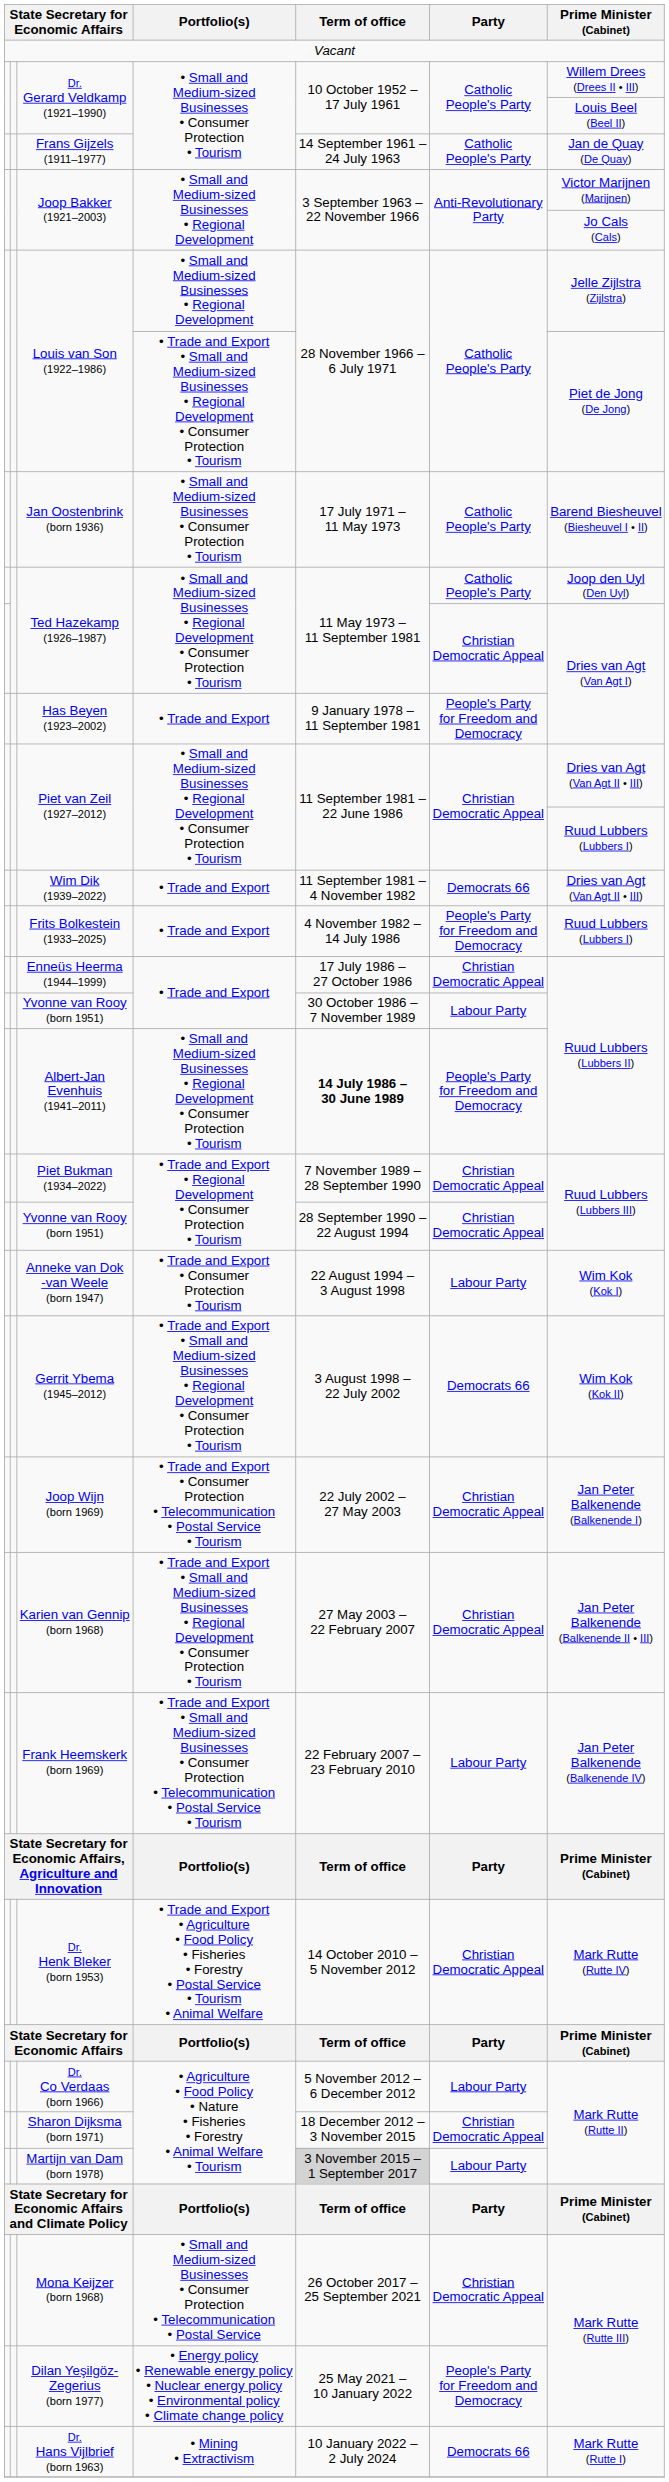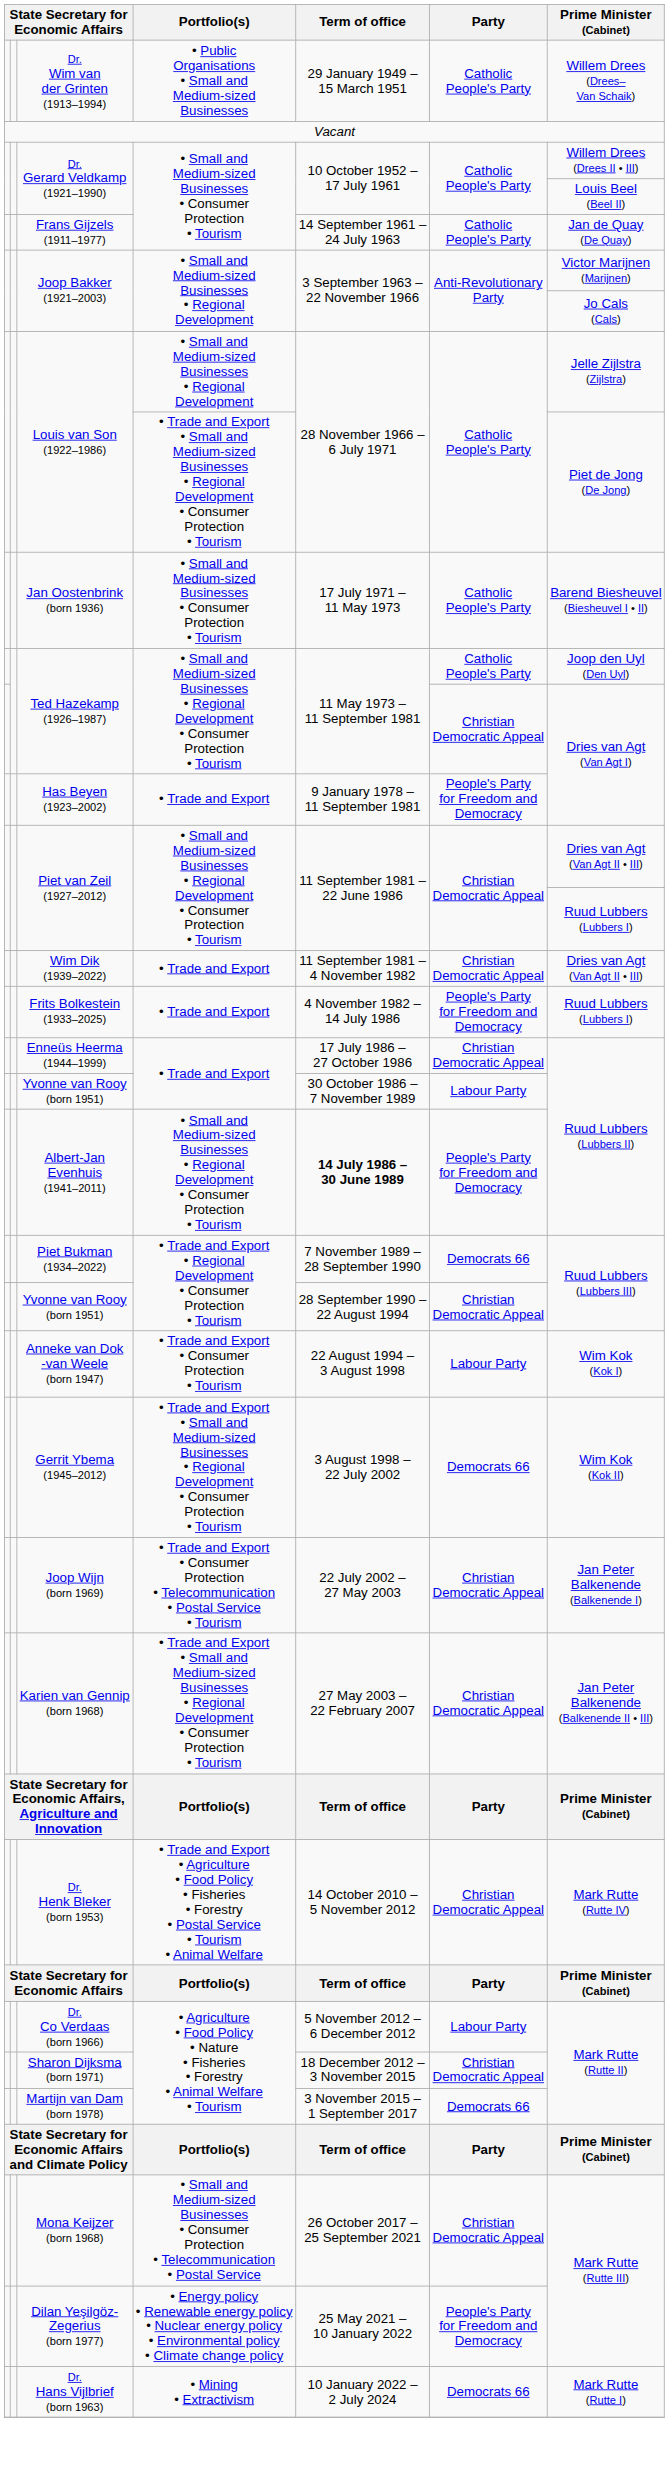+ row: (75, 81)
(488, 887) Democrats 66 -> (488, 968) Christian Democratic Appeal
(488, 1178) Christian Democratic Appeal -> (488, 1259) Democrats 66
- row: (75, 1763)
(363, 2165) lightgrey background -> (363, 2106) no background
(488, 2165) Labour Party -> (488, 2106) Democrats 66
